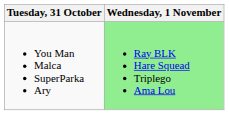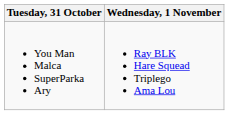(164, 72) lightgreen background -> (164, 72) no background
